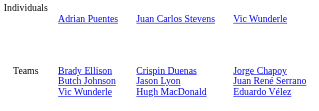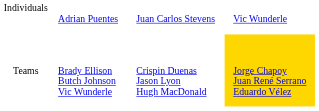(270, 81) no background -> (270, 81) gold background
